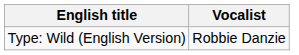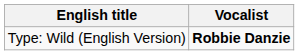(239, 38) normal -> (241, 38) bold
